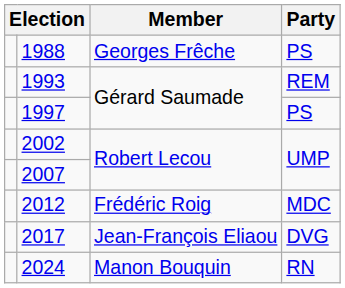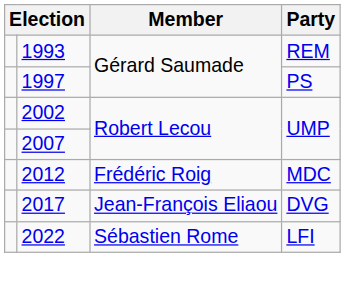- row: (43, 50)
+ row: (43, 236)
- row: (43, 267)
